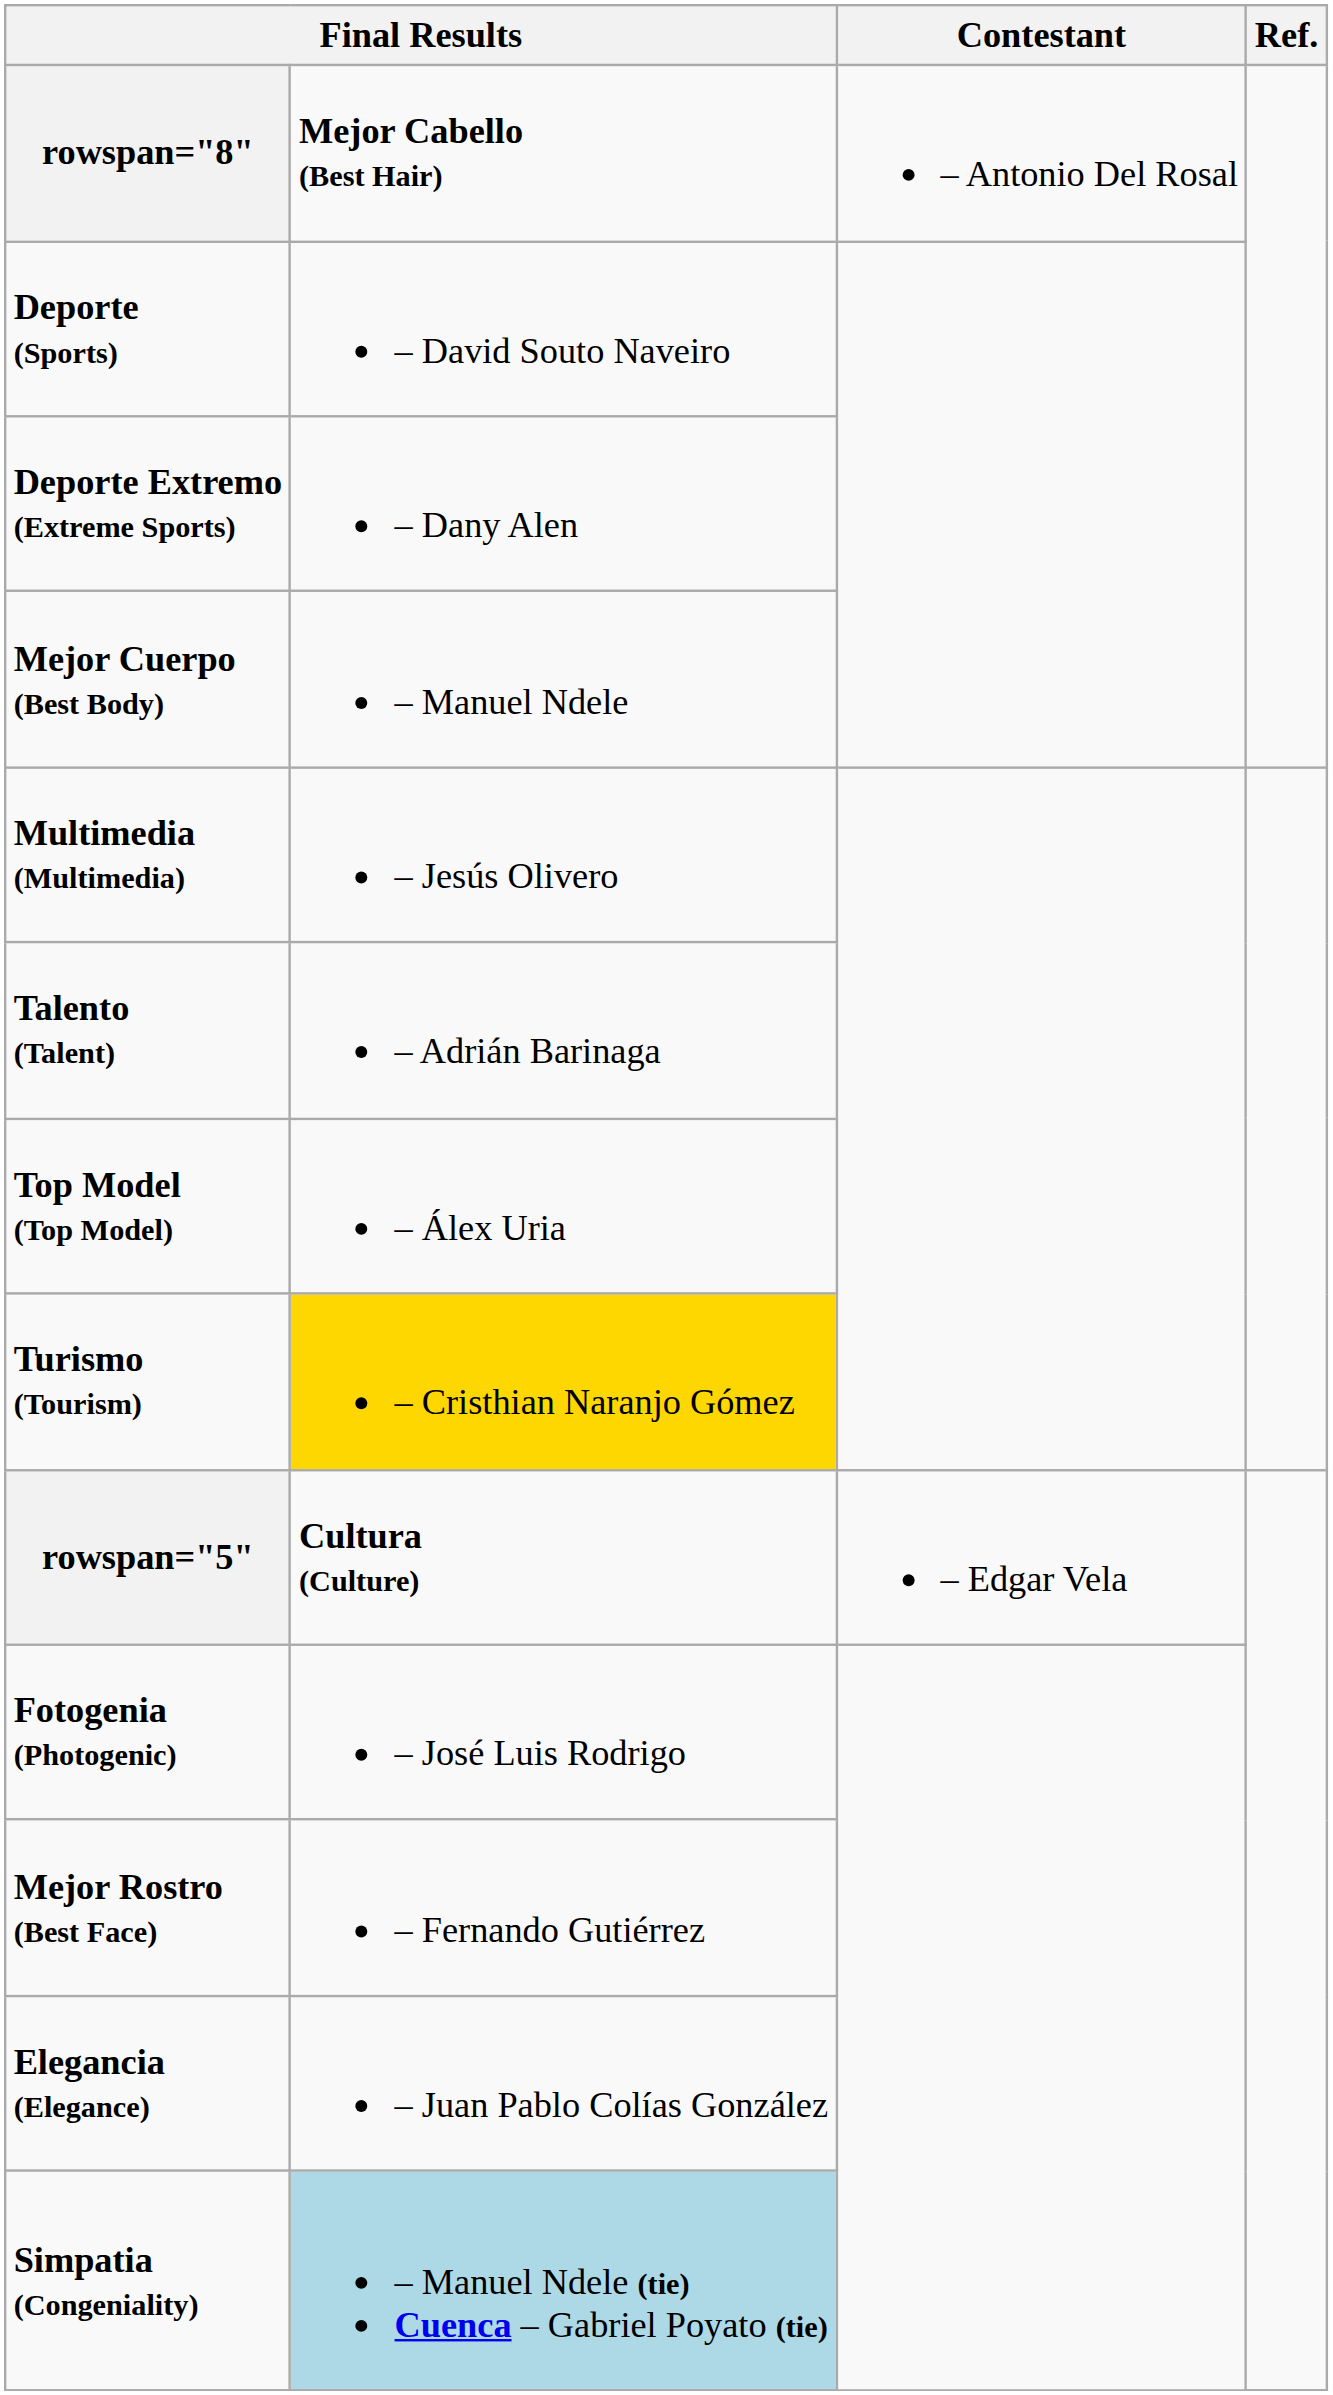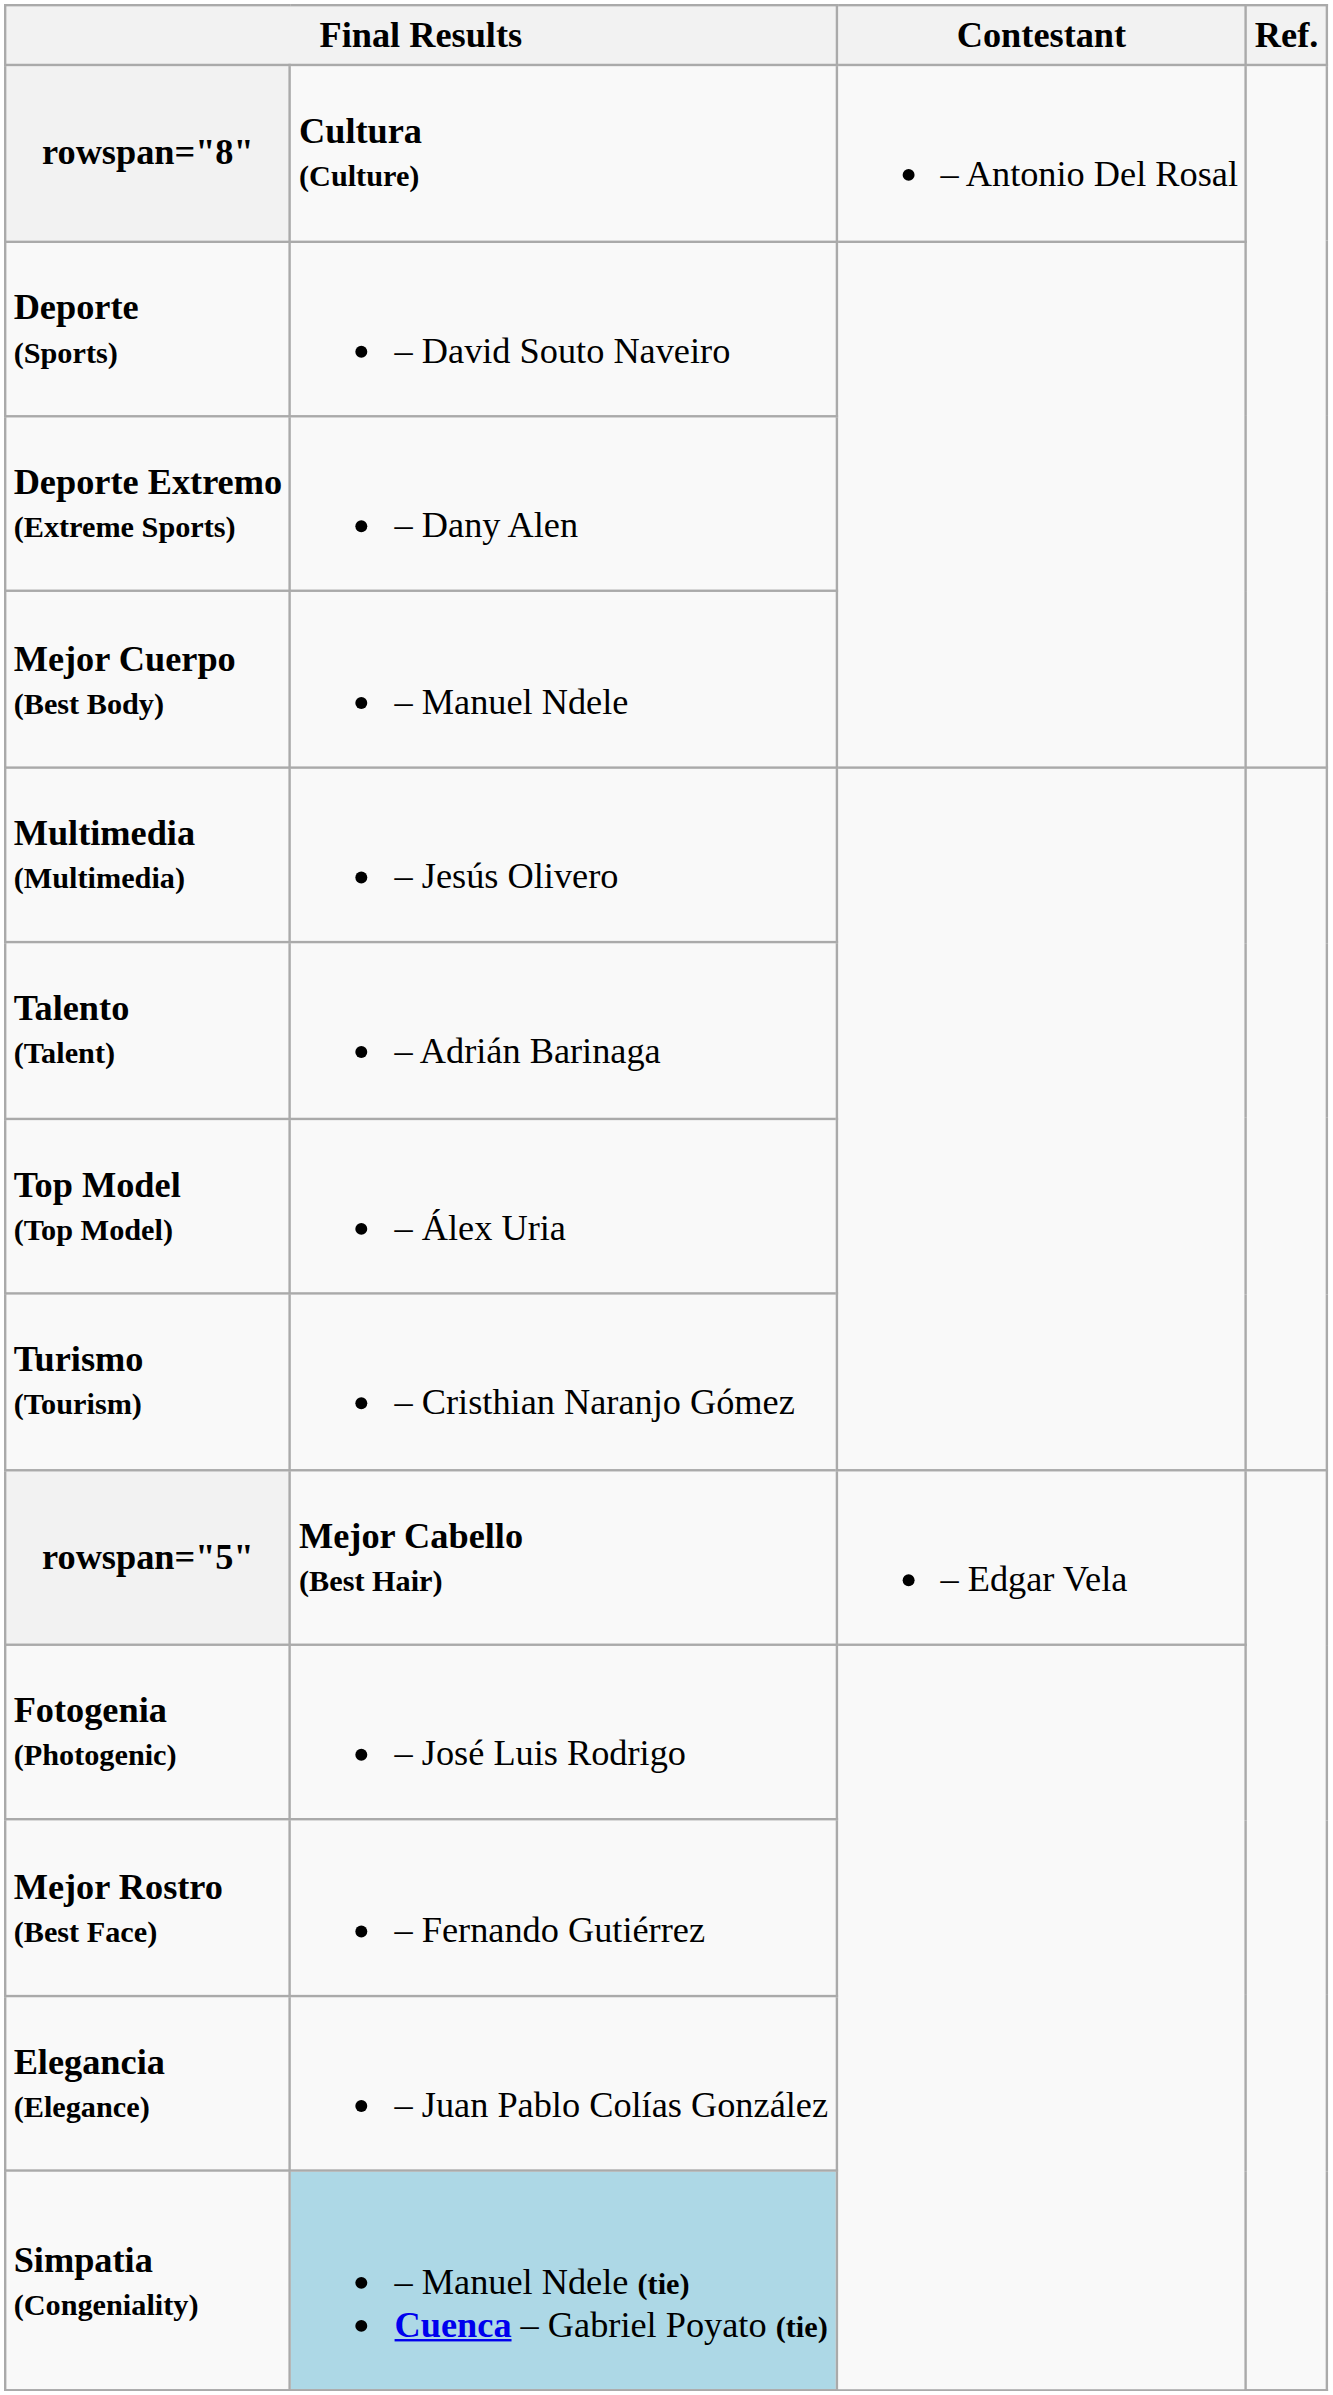(411, 152) Mejor Cabello (Best Hair) -> (361, 152) Cultura (Culture)
(564, 1403) gold background -> (564, 1403) no background
(361, 1556) Cultura (Culture) -> (411, 1556) Mejor Cabello (Best Hair)
